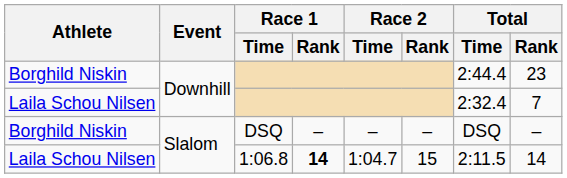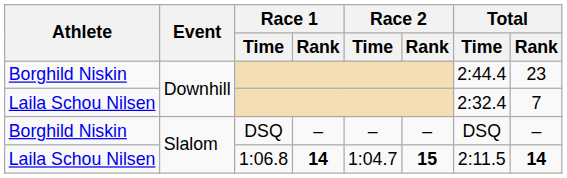(427, 159) normal -> (427, 159) bold
(536, 159) normal -> (536, 159) bold
